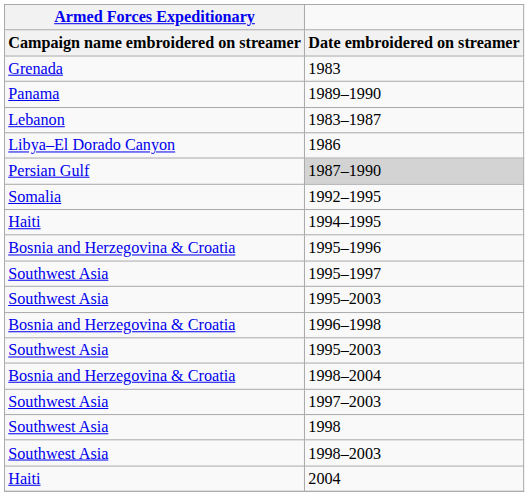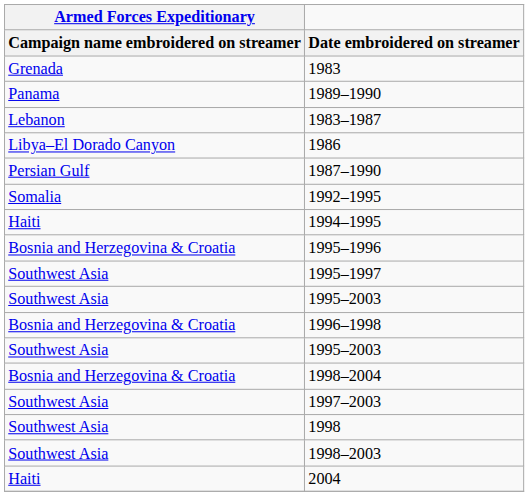(345, 171) lightgrey background -> (345, 171) no background
